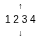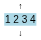(20, 19) no background -> (20, 19) lightblue background
